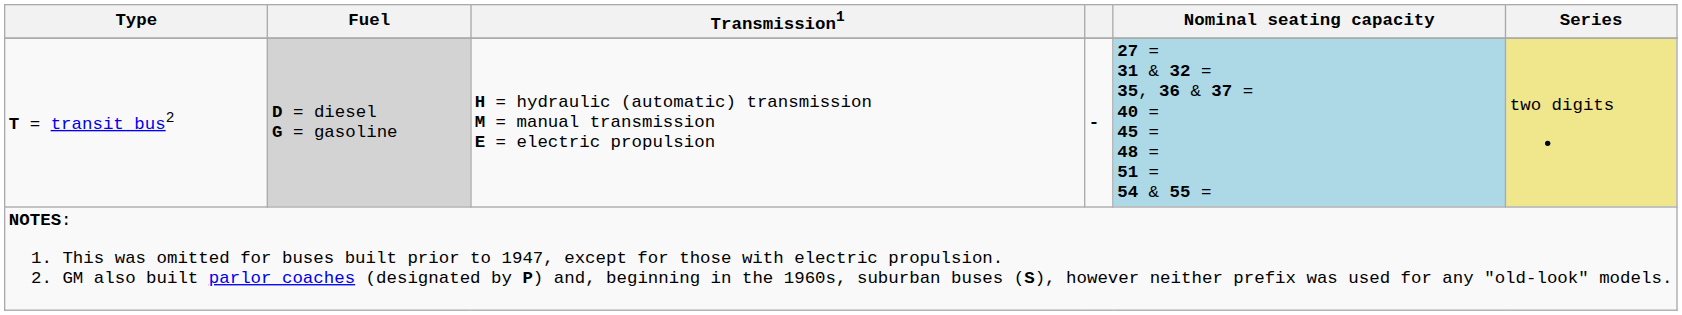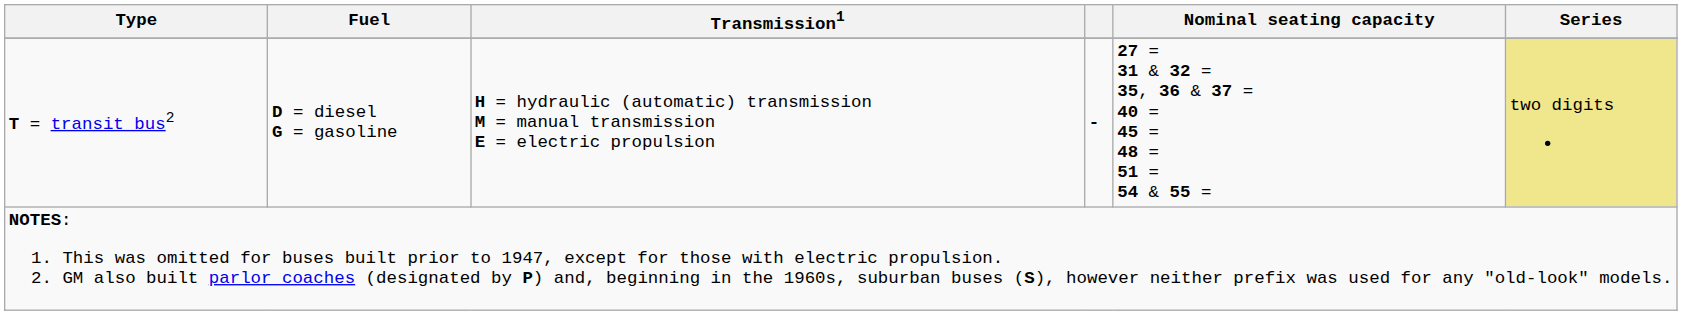(335, 122) lightgrey background -> (335, 122) no background
(1185, 122) lightblue background -> (1185, 122) no background
